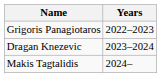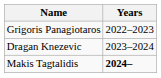(119, 64) normal -> (119, 64) bold
